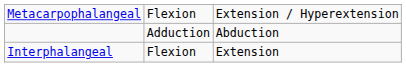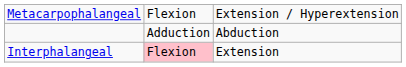(171, 52) no background -> (171, 52) pink background
